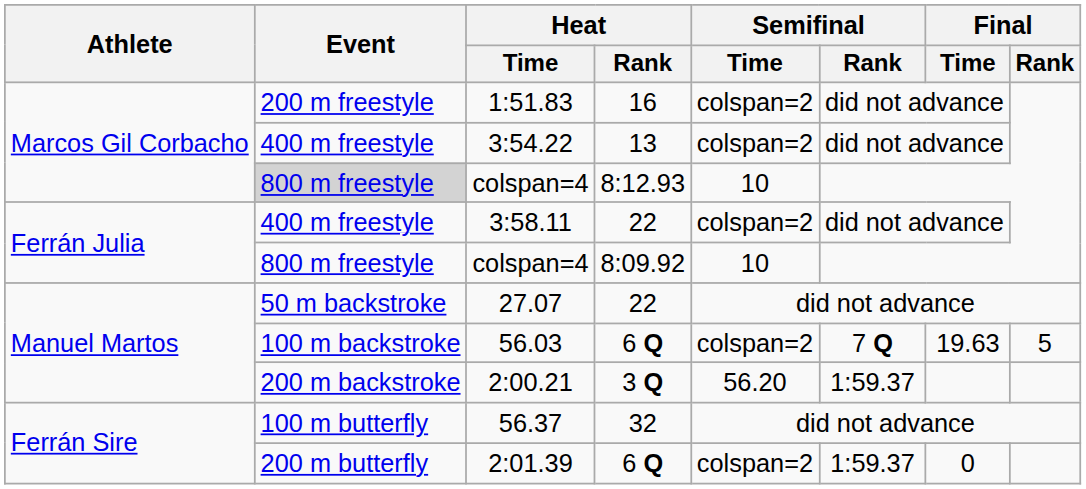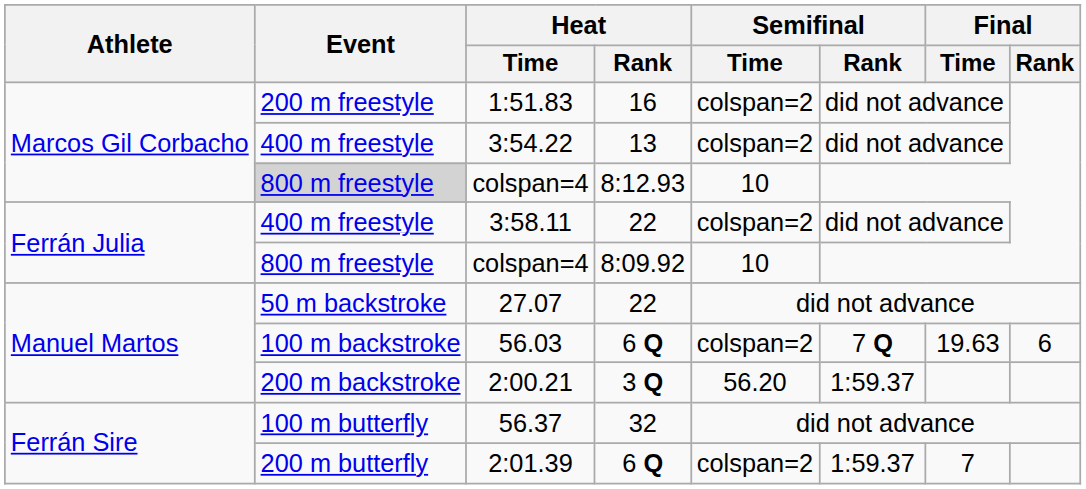(1045, 343) 5 -> (1045, 343) 6
(968, 463) 0 -> (968, 463) 7
